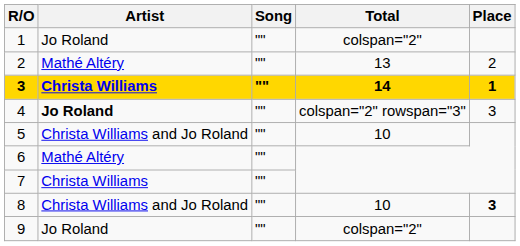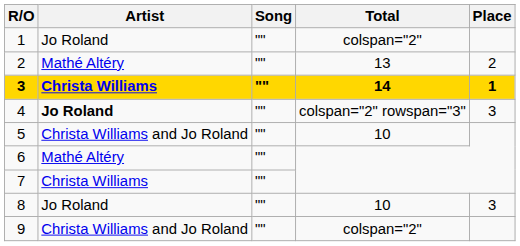(145, 205) Christa Williams and Jo Roland -> (75, 205) Jo Roland
(492, 205) bold -> (492, 205) normal
(75, 228) Jo Roland -> (145, 228) Christa Williams and Jo Roland
